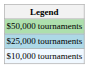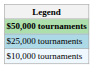(44, 26) normal -> (47, 26) bold
